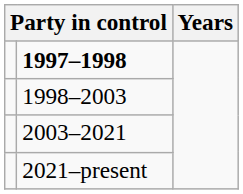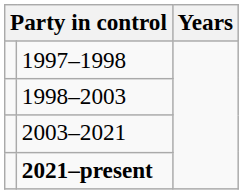(75, 59) bold -> (74, 59) normal
(85, 170) normal -> (87, 170) bold
